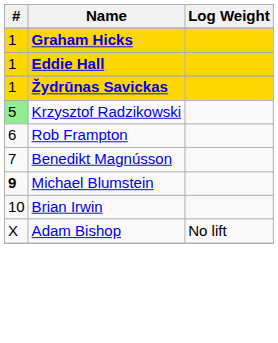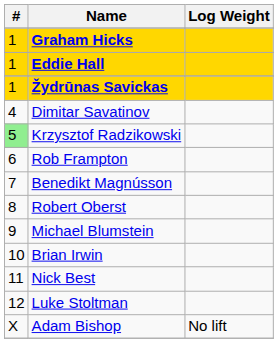+ row: (91, 111)
+ row: (79, 207)
(12, 183) bold -> (12, 231) normal
+ row: (63, 278)
+ row: (80, 302)
